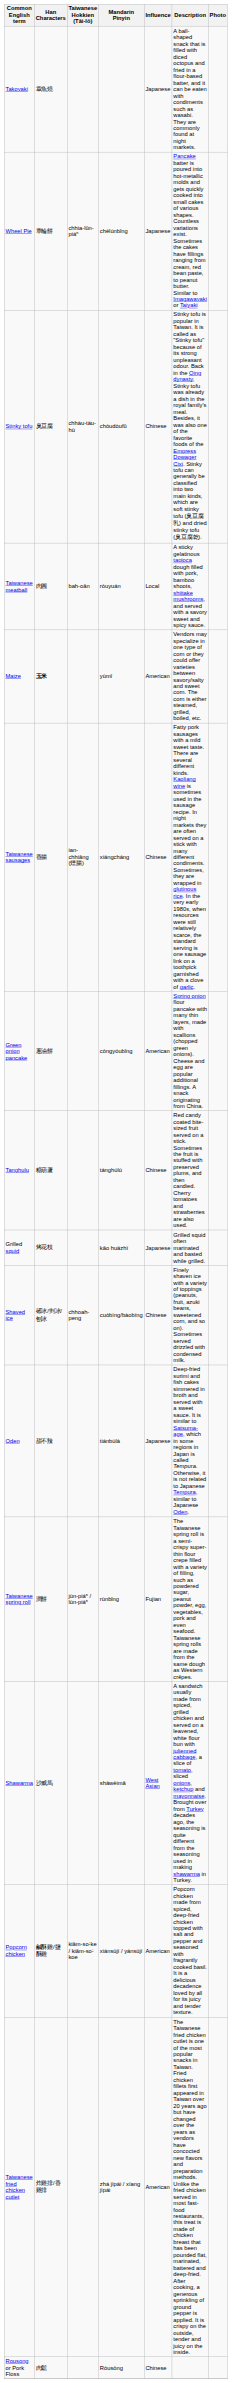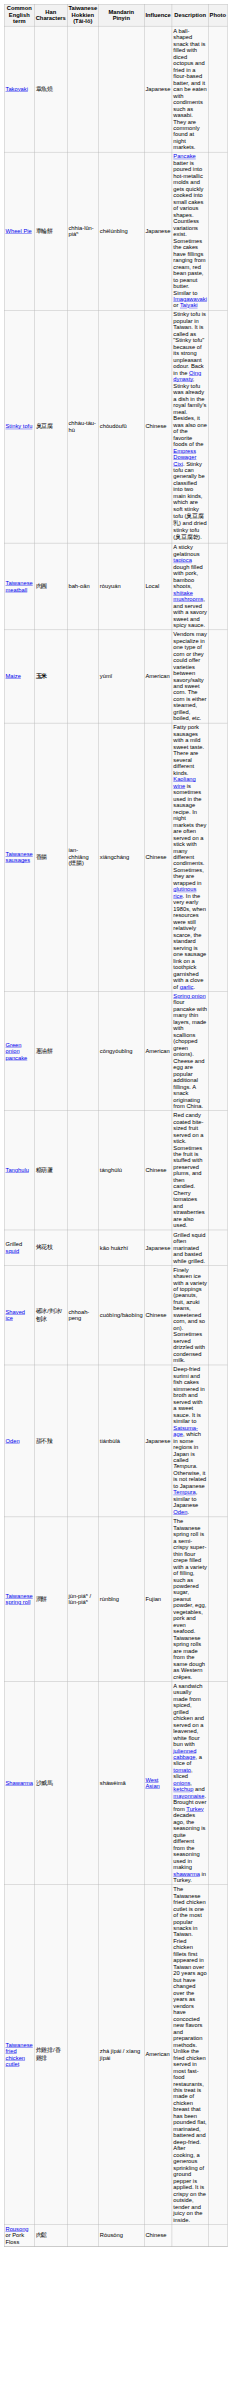- row: (16, 1951)
